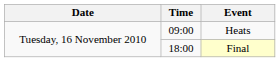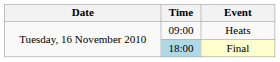(181, 48) no background -> (181, 48) lightblue background
